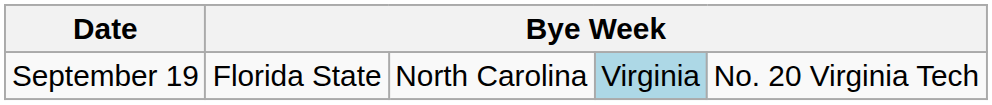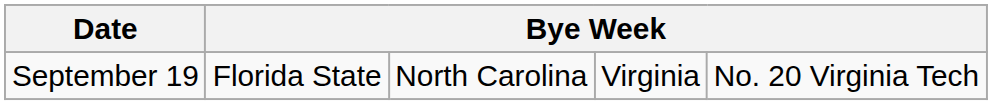(651, 76) lightblue background -> (651, 76) no background
